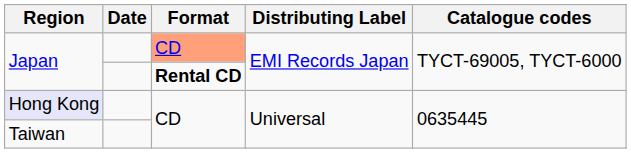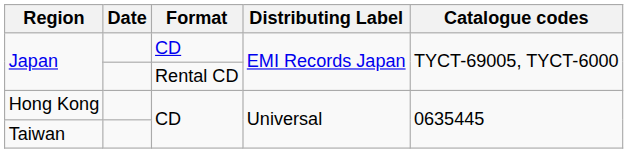(168, 47) lightsalmon background -> (168, 47) no background
(198, 76) bold -> (197, 76) normal
(54, 104) lavender background -> (54, 104) no background
